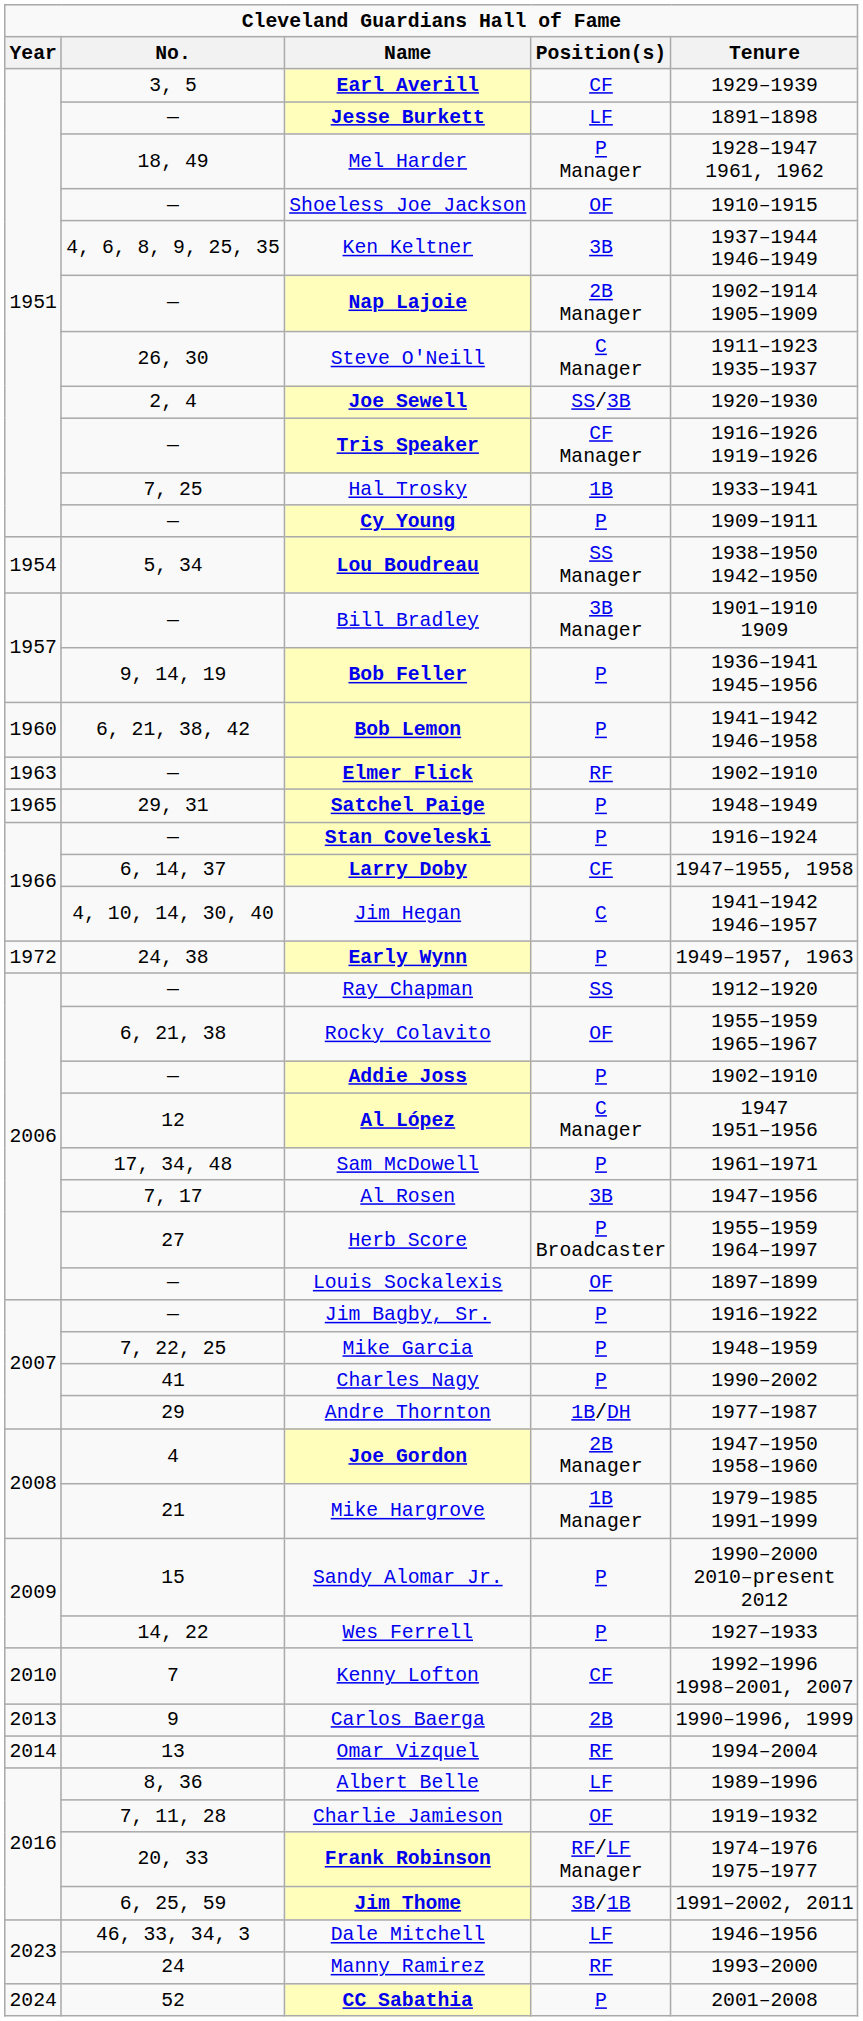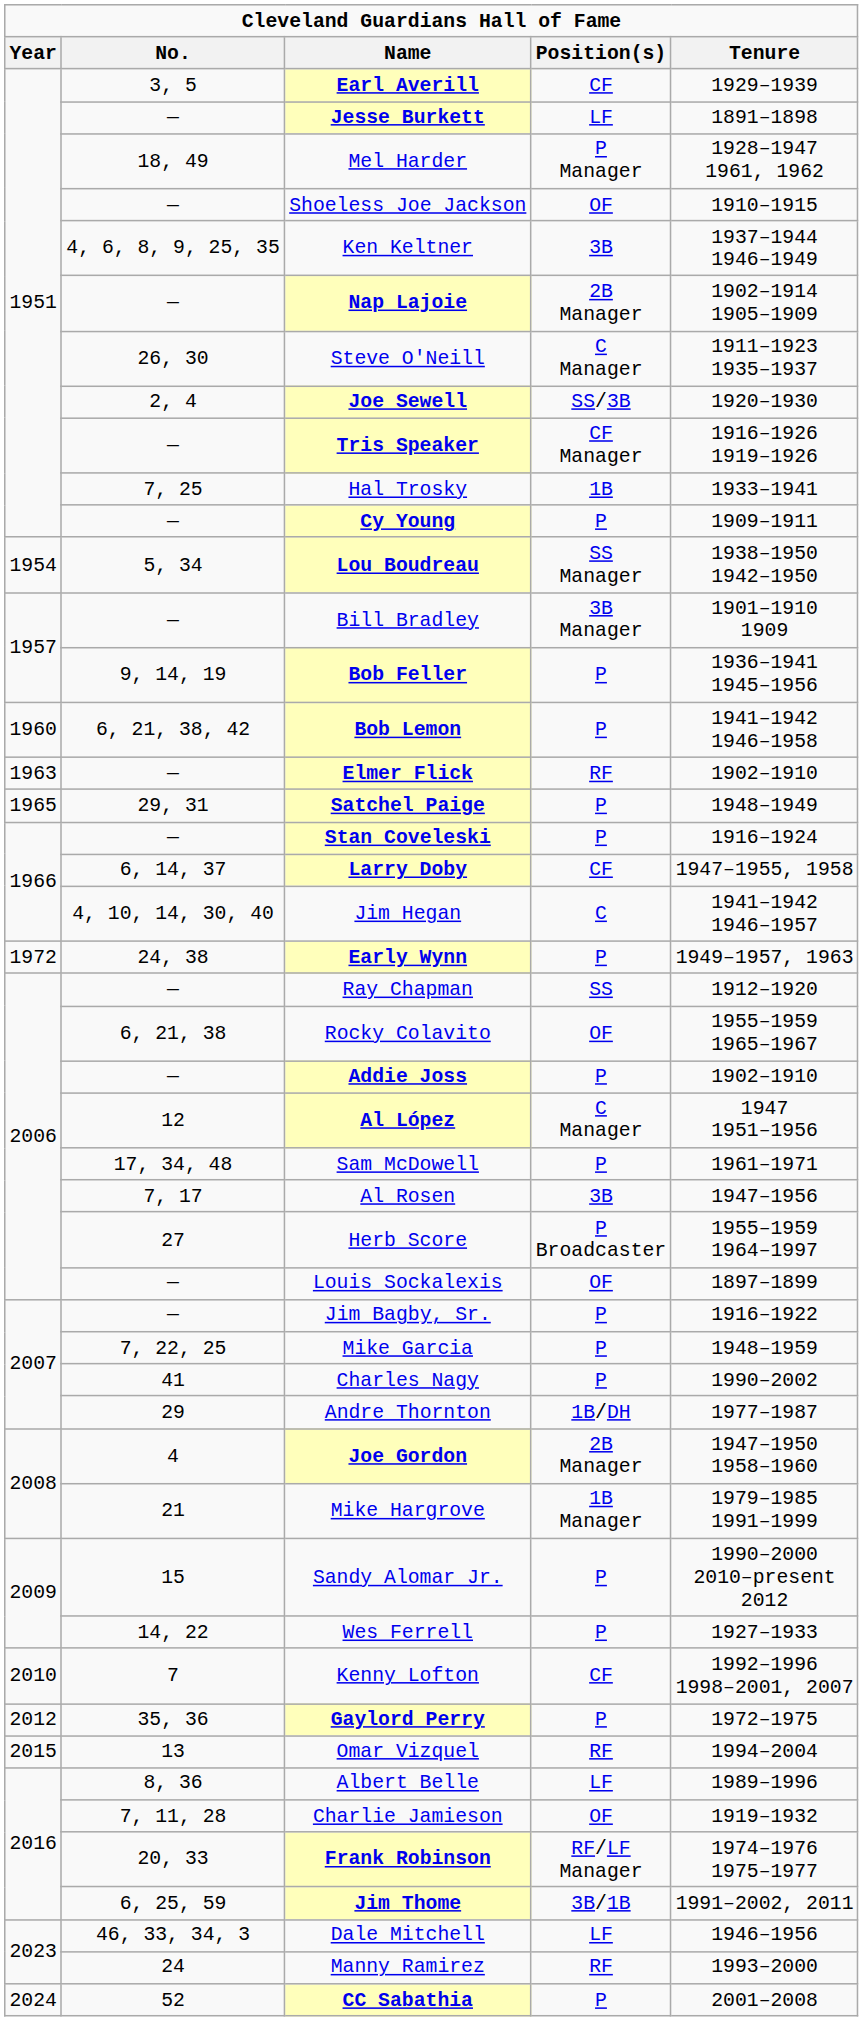+ row: (408, 1719)
- row: (408, 1719)
(33, 1752) 2014 -> (33, 1752) 2015
